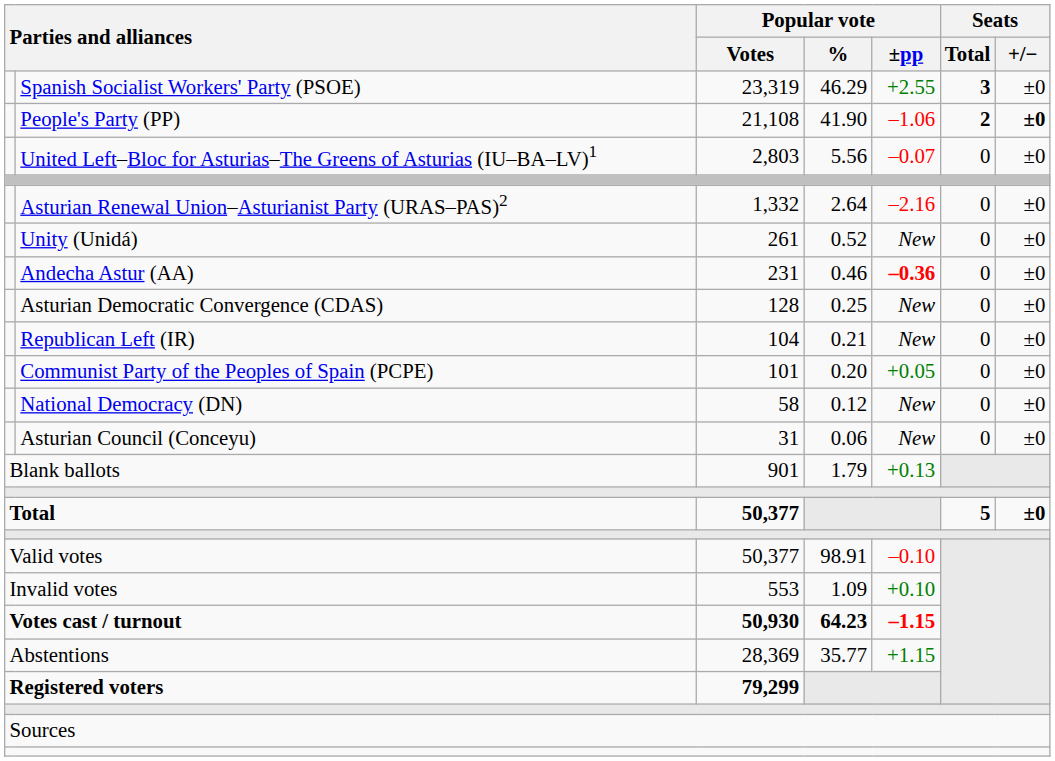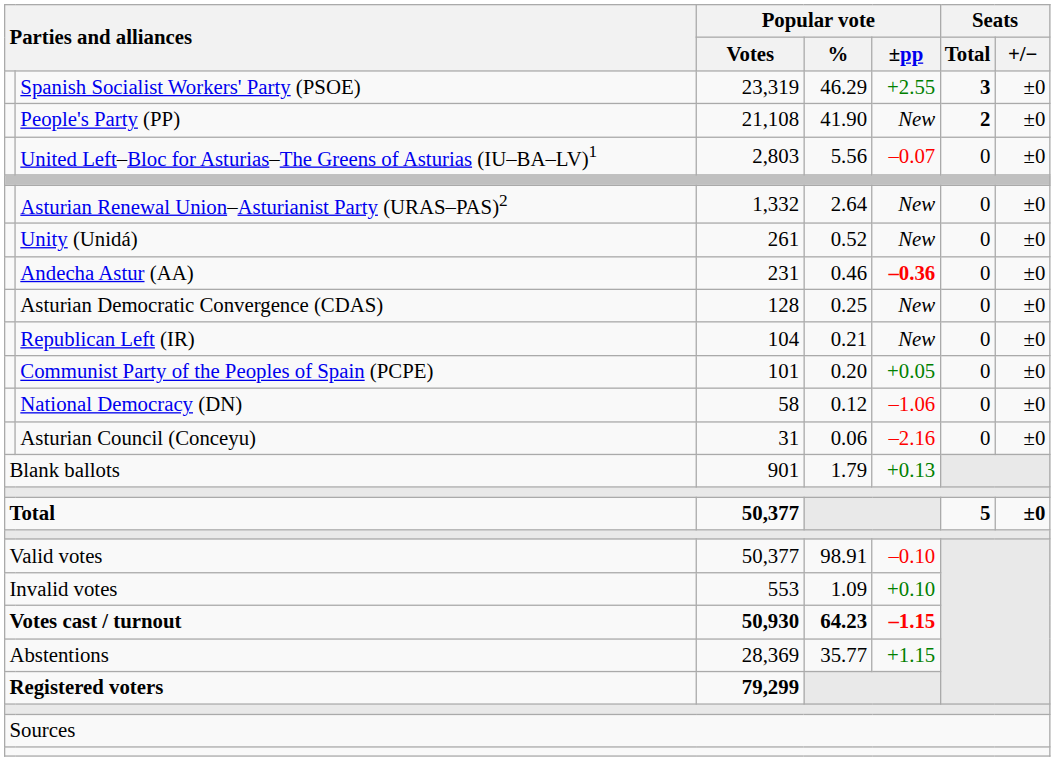(912, 119) –1.06 -> (917, 119) New
(1034, 119) bold -> (1034, 119) normal
(912, 203) –2.16 -> (917, 203) New
(917, 404) New -> (912, 404) –1.06
(917, 437) New -> (912, 437) –2.16
